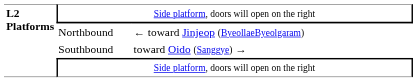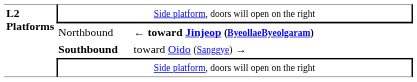(219, 32) normal -> (224, 32) bold
(86, 49) normal -> (88, 49) bold
